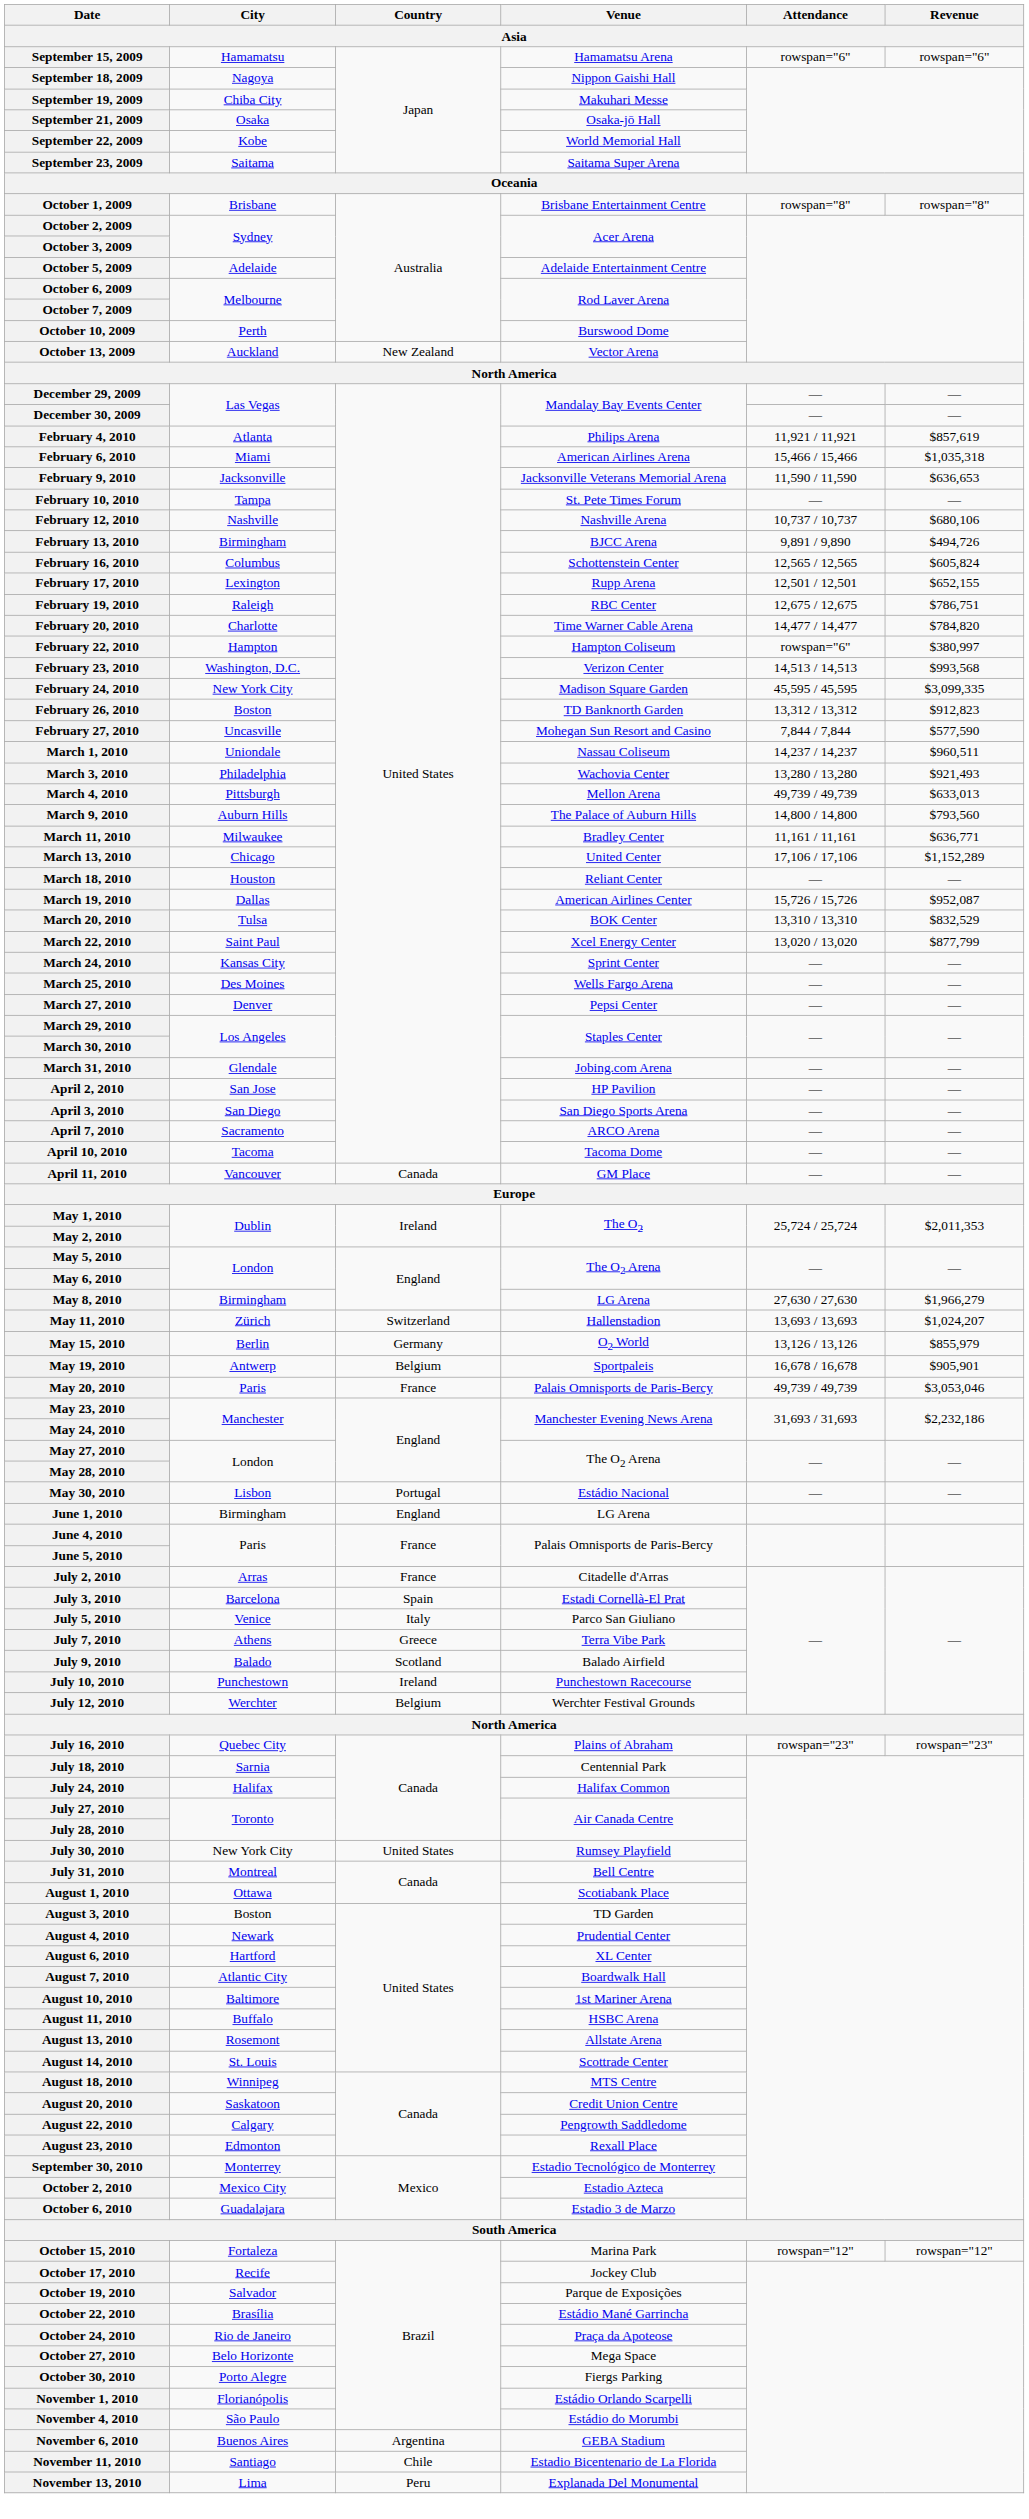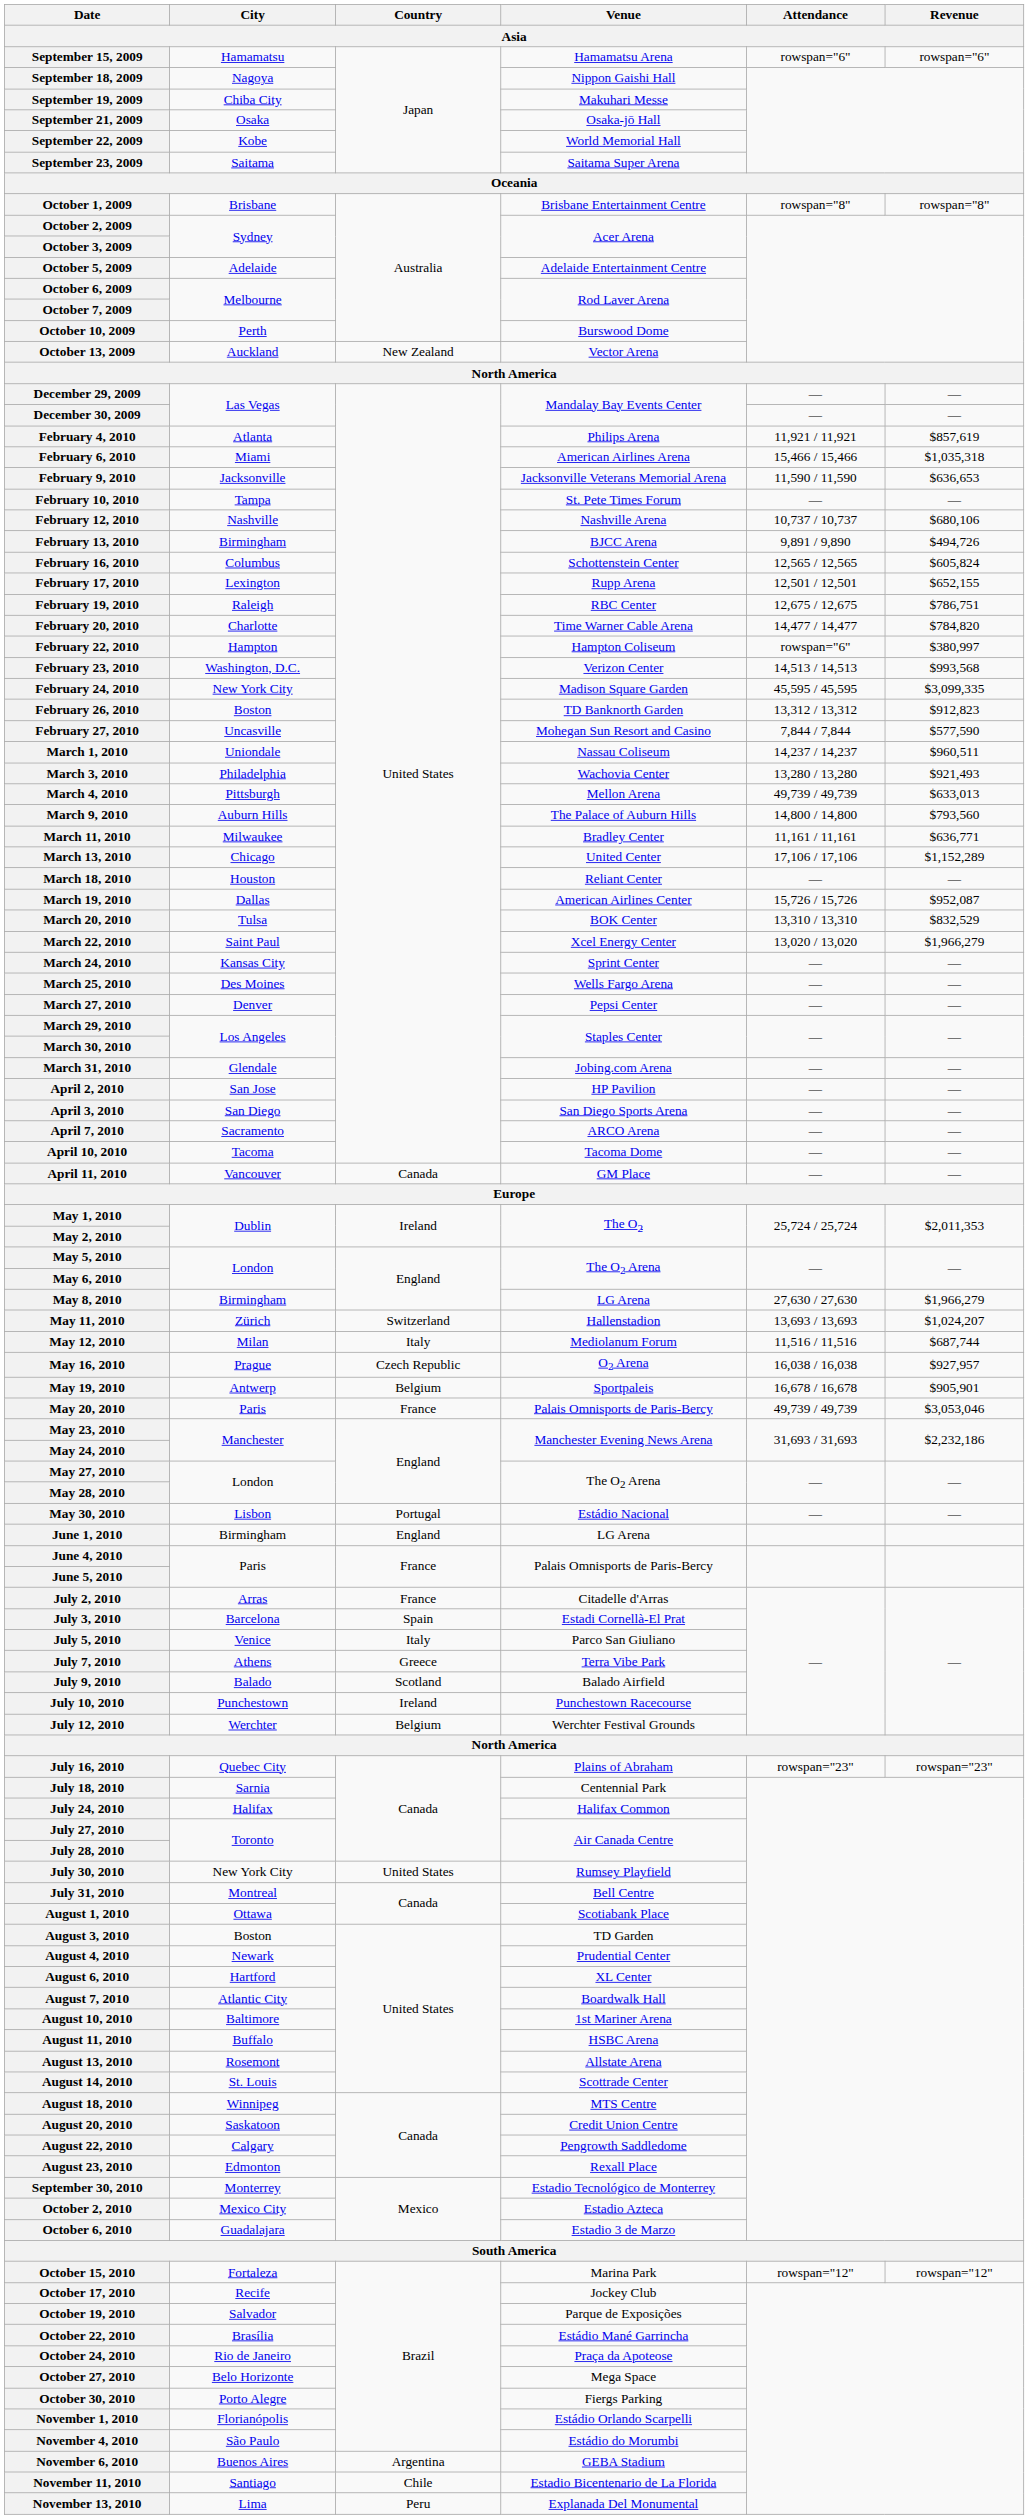(954, 941) $877,799 -> (954, 941) $1,966,279
+ row: (87, 1341)
- row: (87, 1343)
+ row: (87, 1364)
